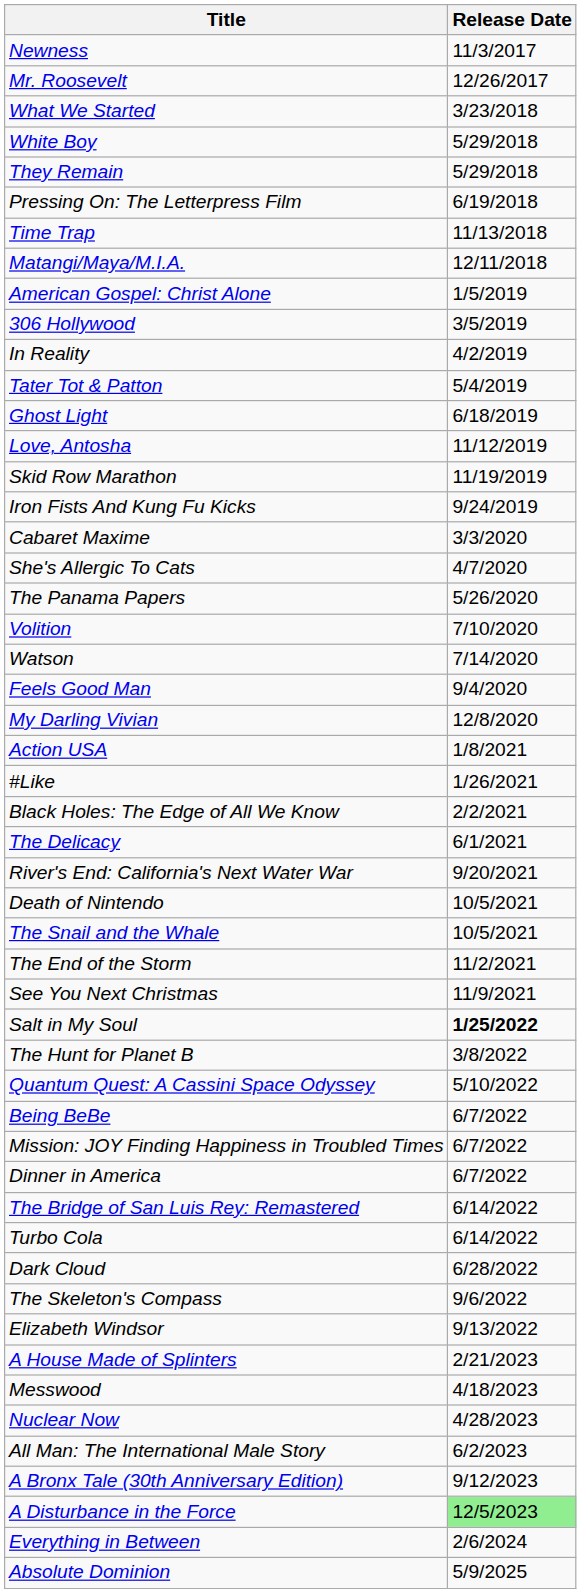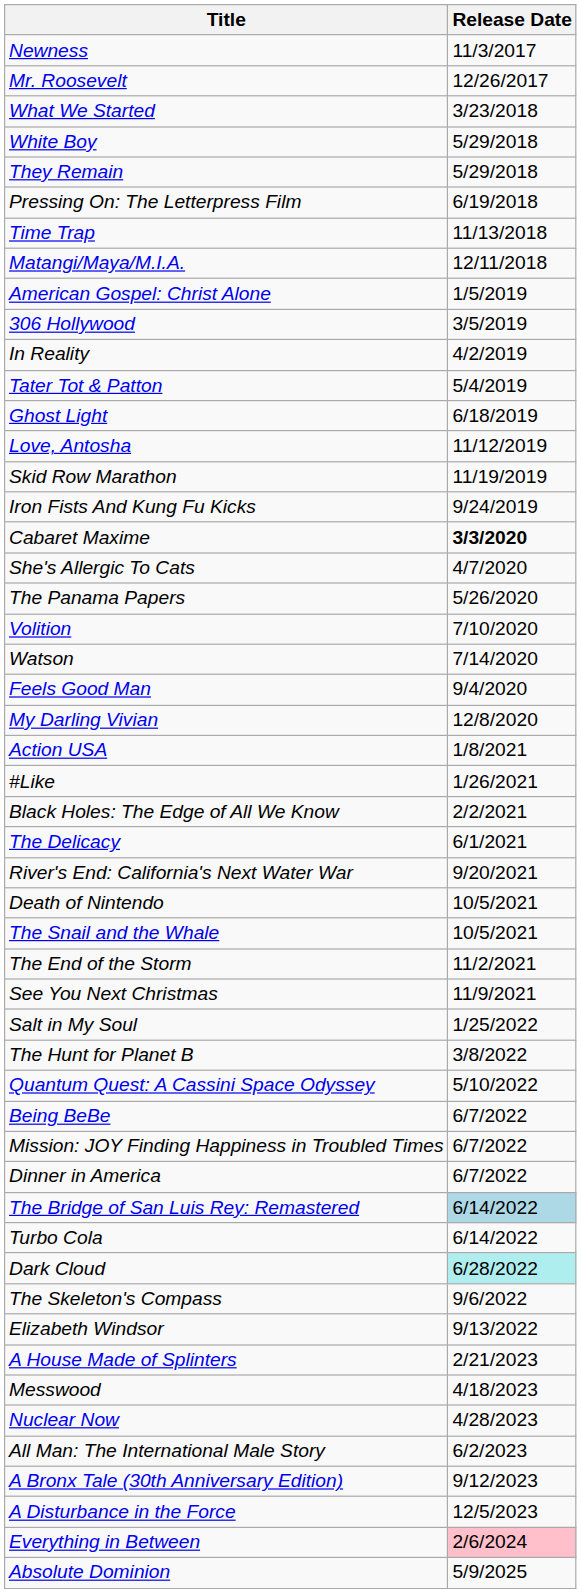(490, 537) normal -> (490, 537) bold
(495, 1024) bold -> (495, 1024) normal
(495, 1207) no background -> (495, 1207) lightblue background
(495, 1268) no background -> (495, 1268) paleturquoise background
(495, 1511) lightgreen background -> (495, 1511) no background
(490, 1542) no background -> (490, 1542) pink background
